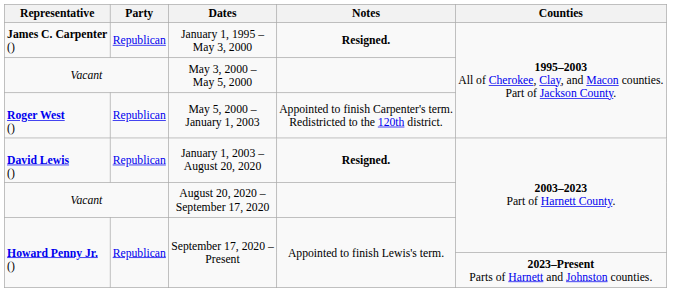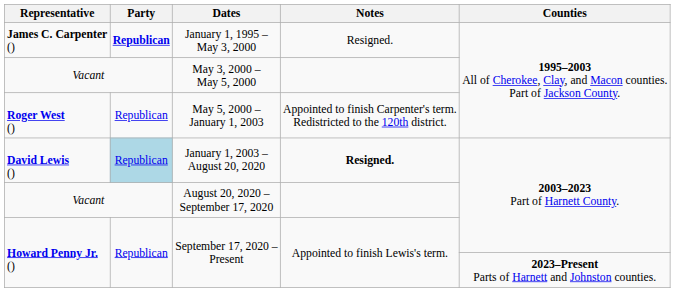(139, 40) normal -> (141, 40) bold
(366, 40) bold -> (370, 40) normal
(139, 160) no background -> (141, 160) lightblue background
